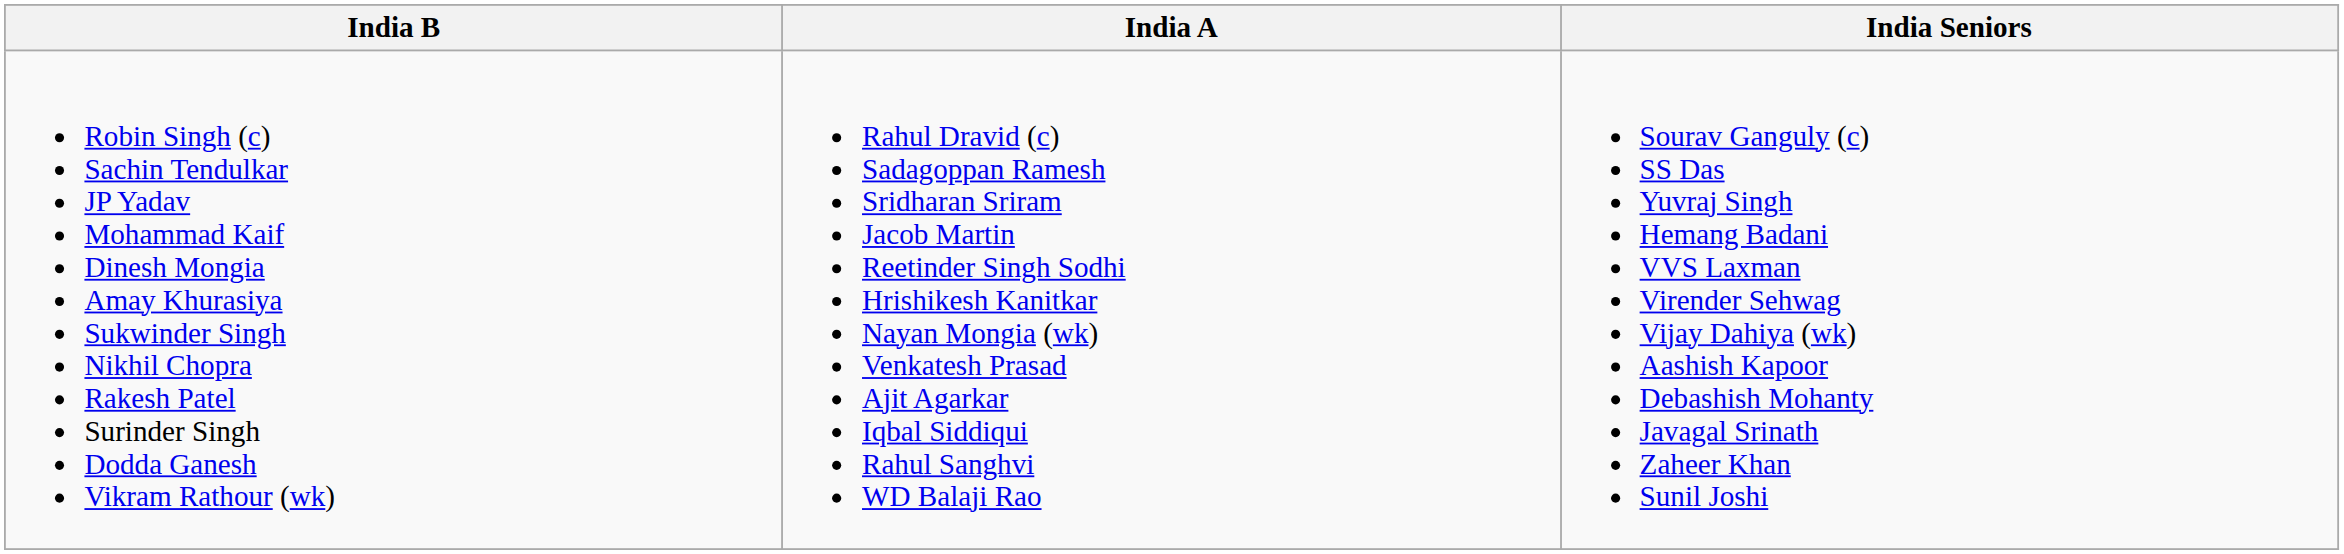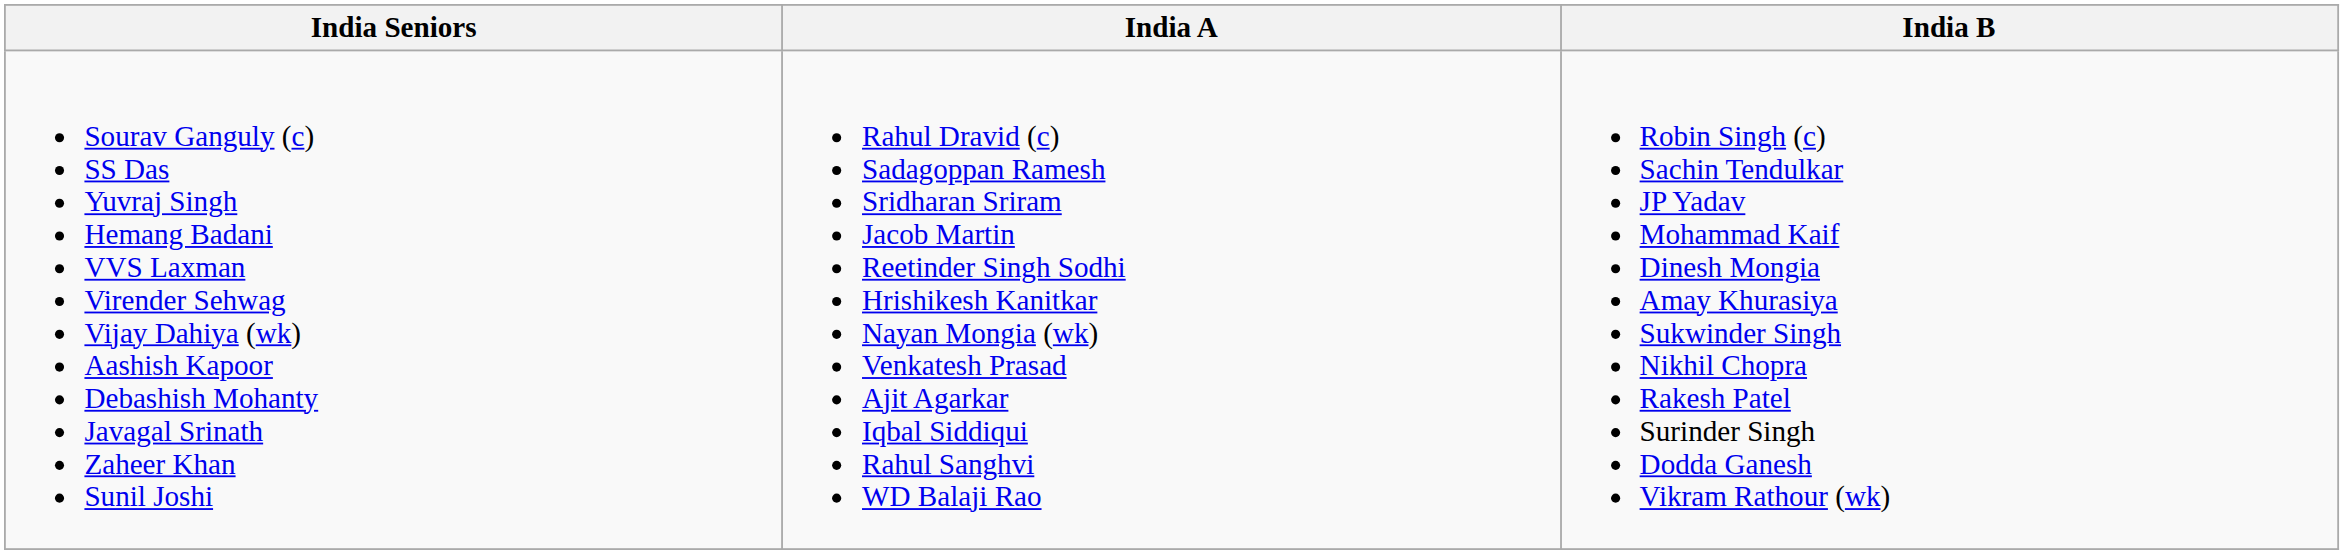columns swapped: (1949, 27) <-> (394, 27)
